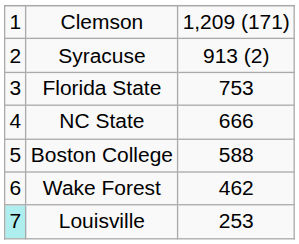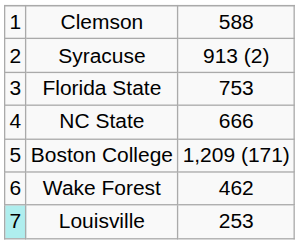(236, 22) 1,209 (171) -> (236, 22) 588
(236, 155) 588 -> (236, 155) 1,209 (171)
